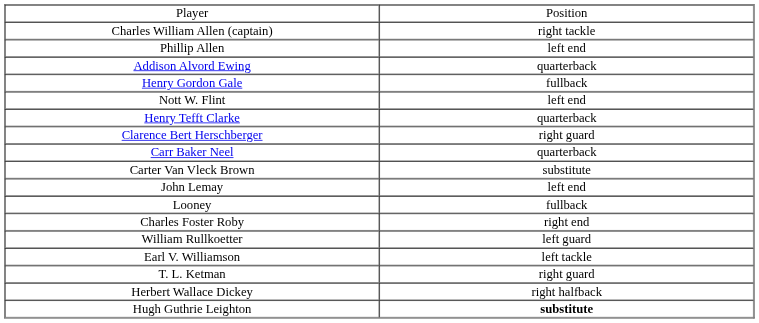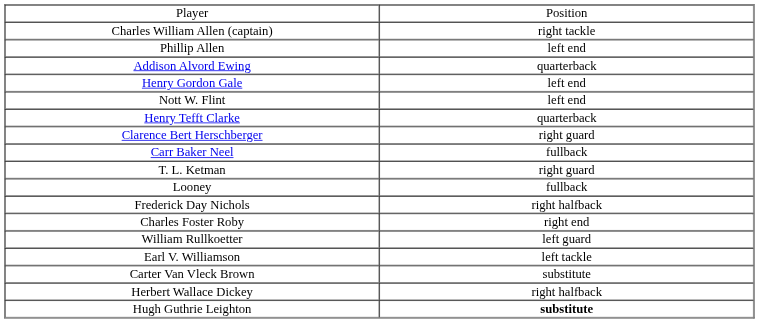(567, 83) fullback -> (567, 83) left end
(567, 152) quarterback -> (567, 152) fullback
rows swapped: (192, 274) <-> (192, 170)
- row: (192, 187)
+ row: (192, 204)
